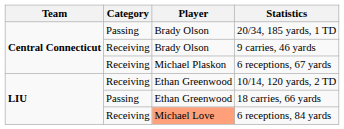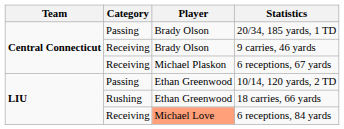(128, 81) Receiving -> (122, 81) Passing
(122, 98) Passing -> (124, 98) Rushing
